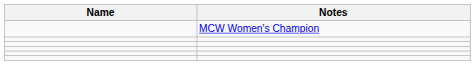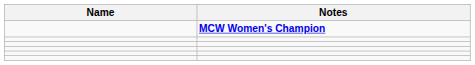(259, 28) normal -> (262, 28) bold
